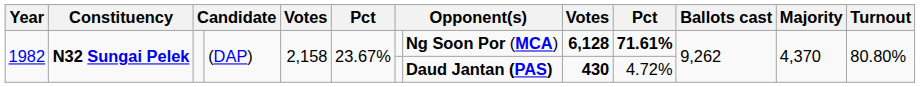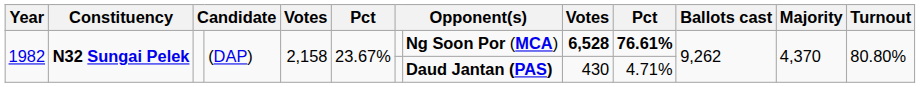(589, 44) 6,128 -> (589, 44) 6,528
(645, 44) 71.61% -> (645, 44) 76.61%
(596, 70) bold -> (596, 70) normal
(649, 70) 4.72% -> (649, 70) 4.71%
